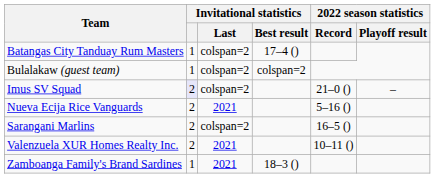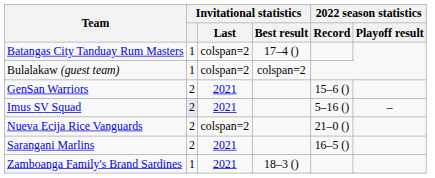+ row: (48, 88)
(225, 88) colspan=2 -> (225, 107) 2021
(334, 88) 21–0 () -> (332, 107) 5–16 ()
(225, 107) 2021 -> (225, 126) colspan=2
(334, 107) 5–16 () -> (332, 126) 21–0 ()
(225, 126) colspan=2 -> (225, 145) 2021
- row: (93, 145)
